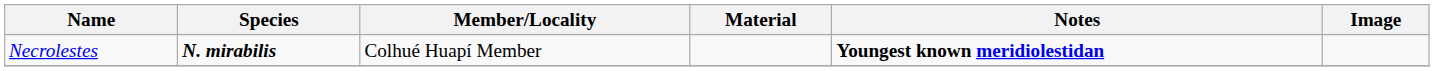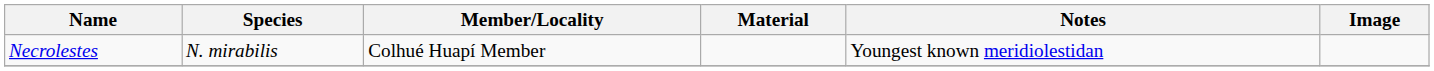(229, 50) bold -> (232, 50) normal
(970, 50) bold -> (977, 50) normal
